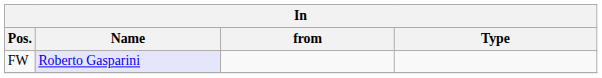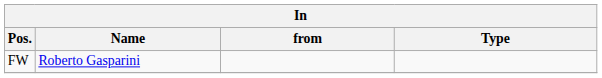(89, 61) lavender background -> (89, 61) no background
